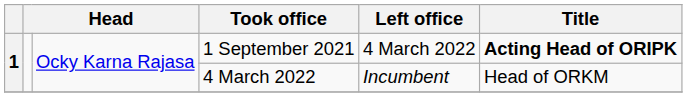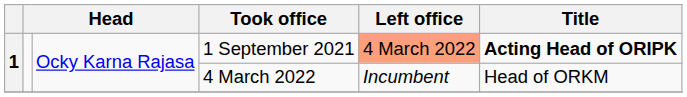(419, 48) no background -> (419, 48) lightsalmon background
